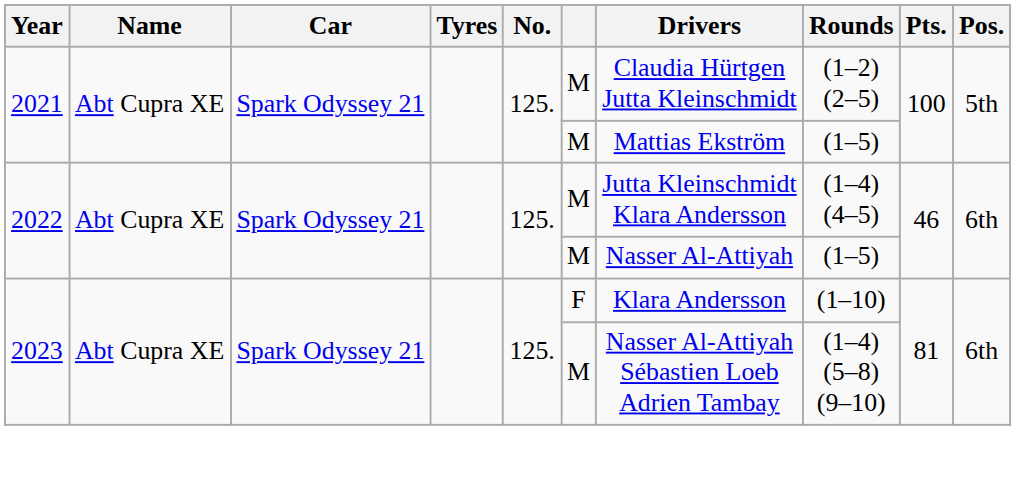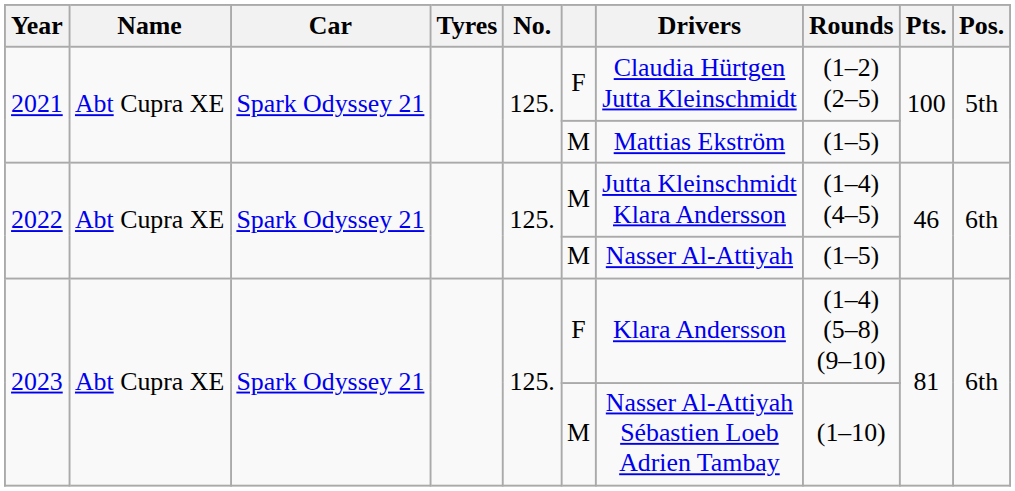(579, 83) M -> (579, 83) F
(851, 299) (1–10) -> (851, 329) (1–4) (5–8) (9–10)
(851, 372) (1–4) (5–8) (9–10) -> (851, 433) (1–10)
